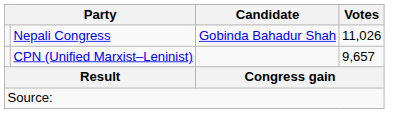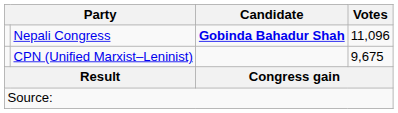(267, 35) normal -> (272, 35) bold
(362, 35) 11,026 -> (370, 35) 11,096
(359, 56) 9,657 -> (367, 56) 9,675
